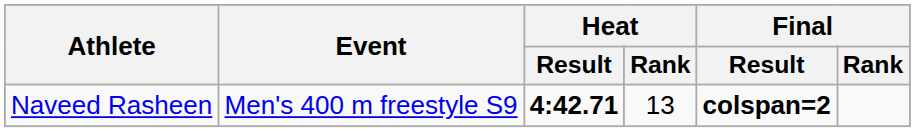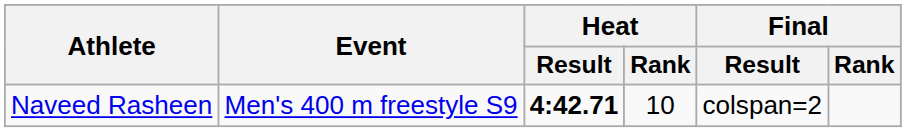(660, 106) 13 -> (660, 106) 10
(767, 106) bold -> (762, 106) normal
